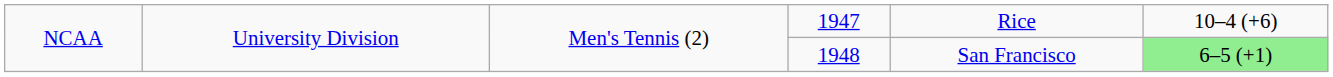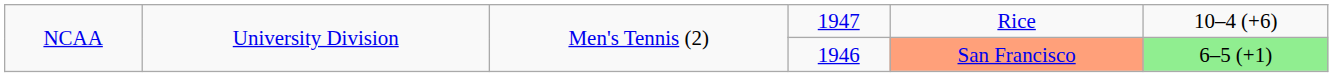(839, 54) 1948 -> (839, 54) 1946
(1017, 54) no background -> (1017, 54) lightsalmon background
